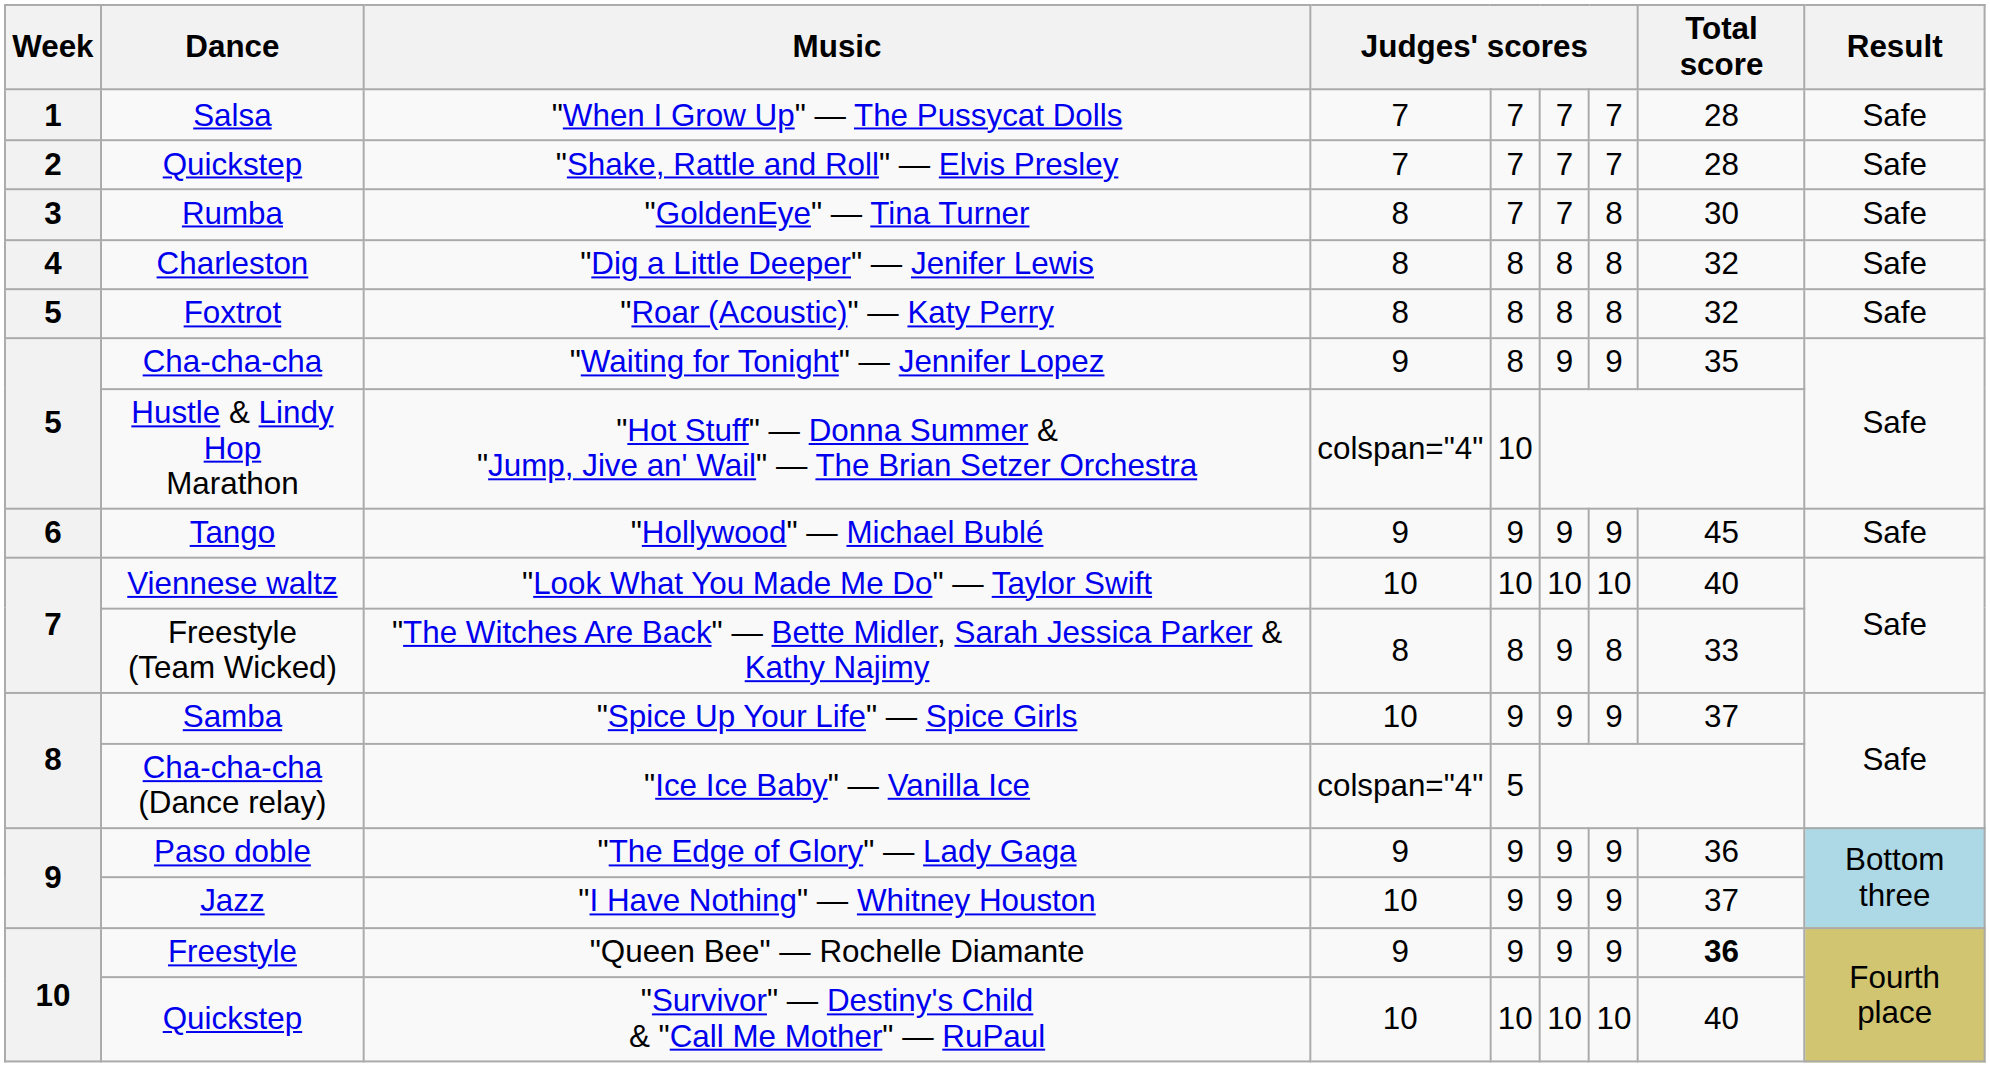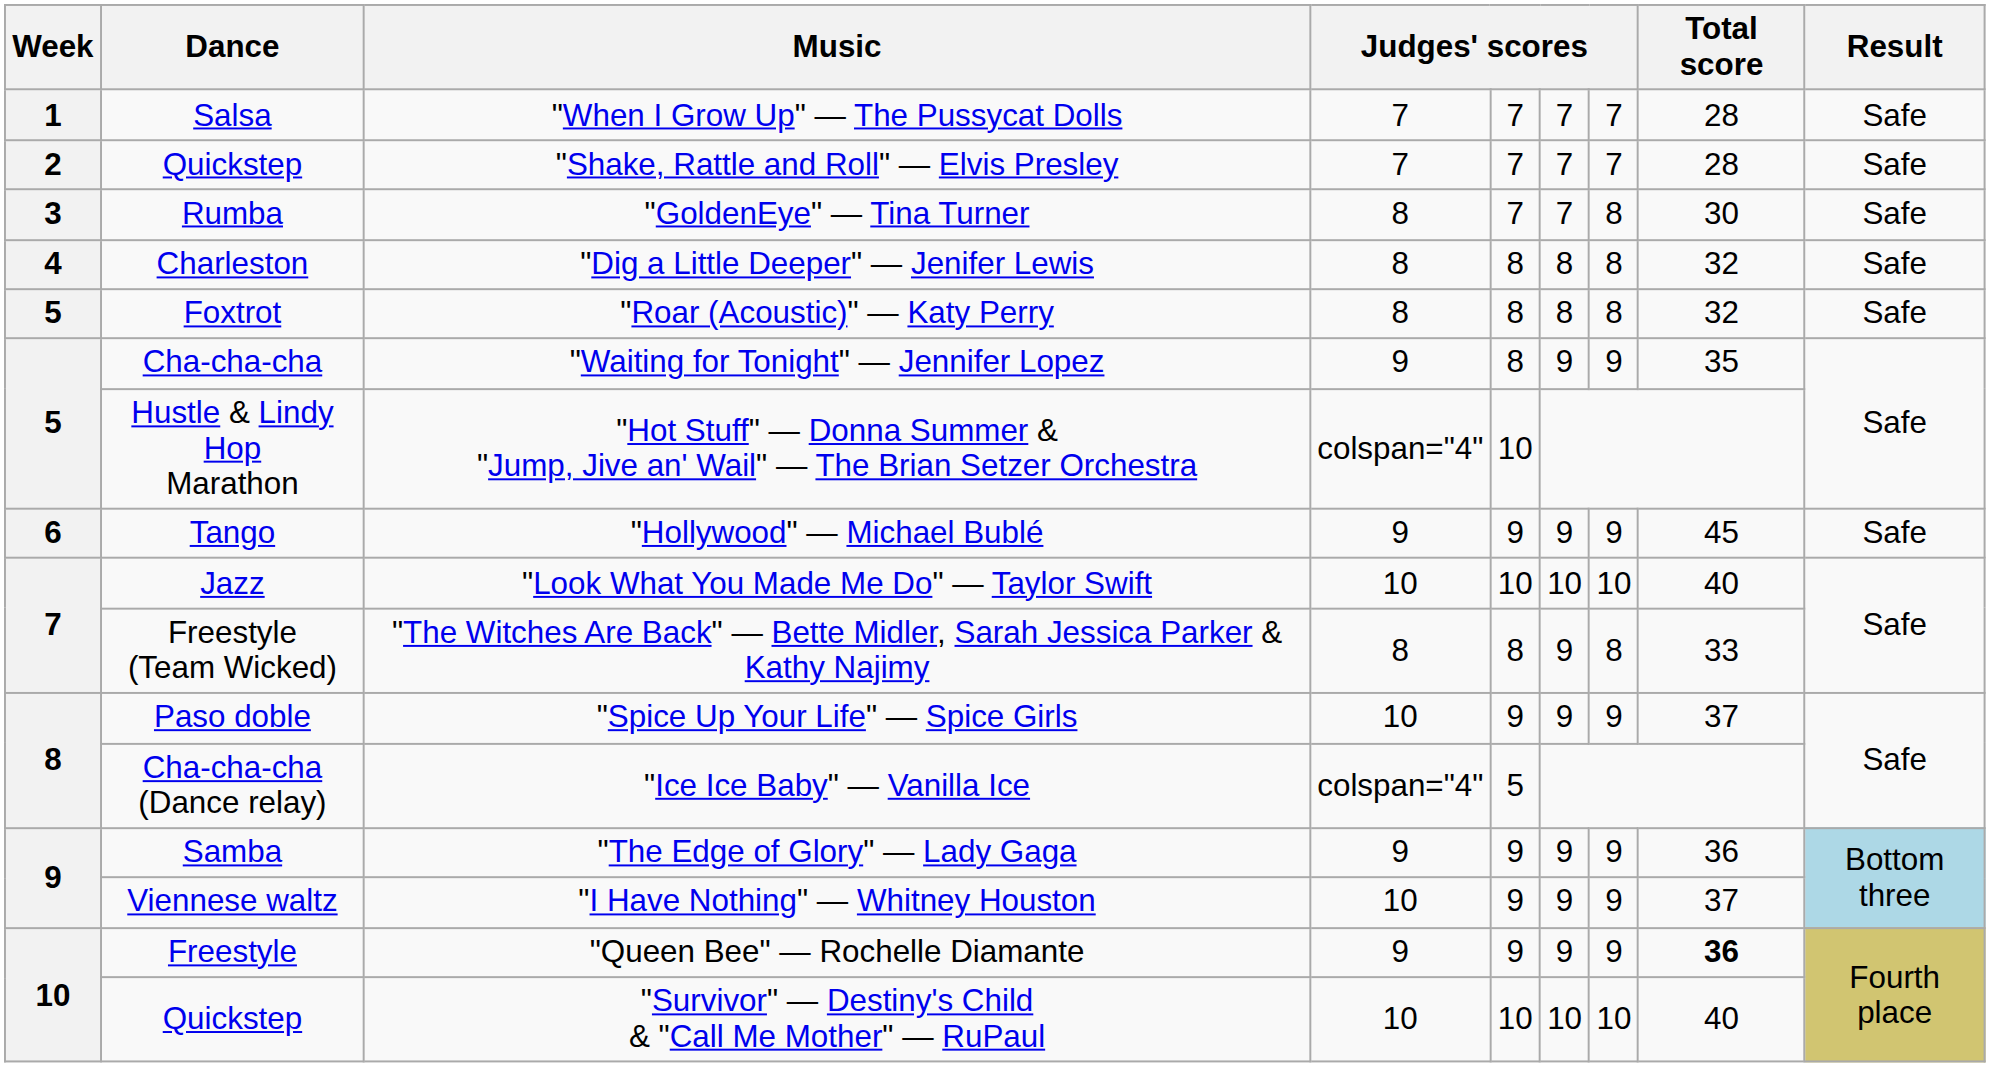(232, 582) Viennese waltz -> (232, 582) Jazz
(232, 717) Samba -> (232, 717) Paso doble
(232, 852) Paso doble -> (232, 852) Samba
(232, 902) Jazz -> (232, 902) Viennese waltz
